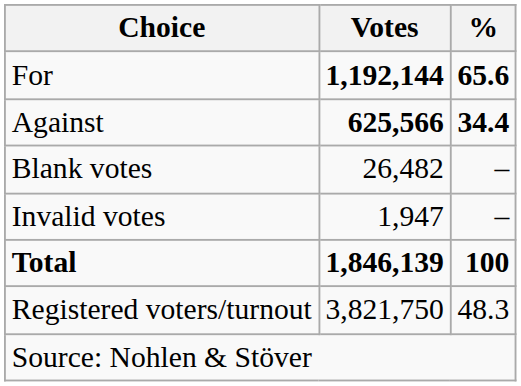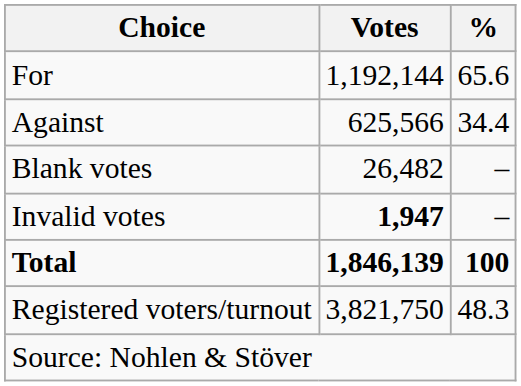(385, 74) bold -> (385, 74) normal
(483, 74) bold -> (483, 74) normal
(396, 121) bold -> (396, 121) normal
(483, 121) bold -> (483, 121) normal
(411, 215) normal -> (411, 215) bold
